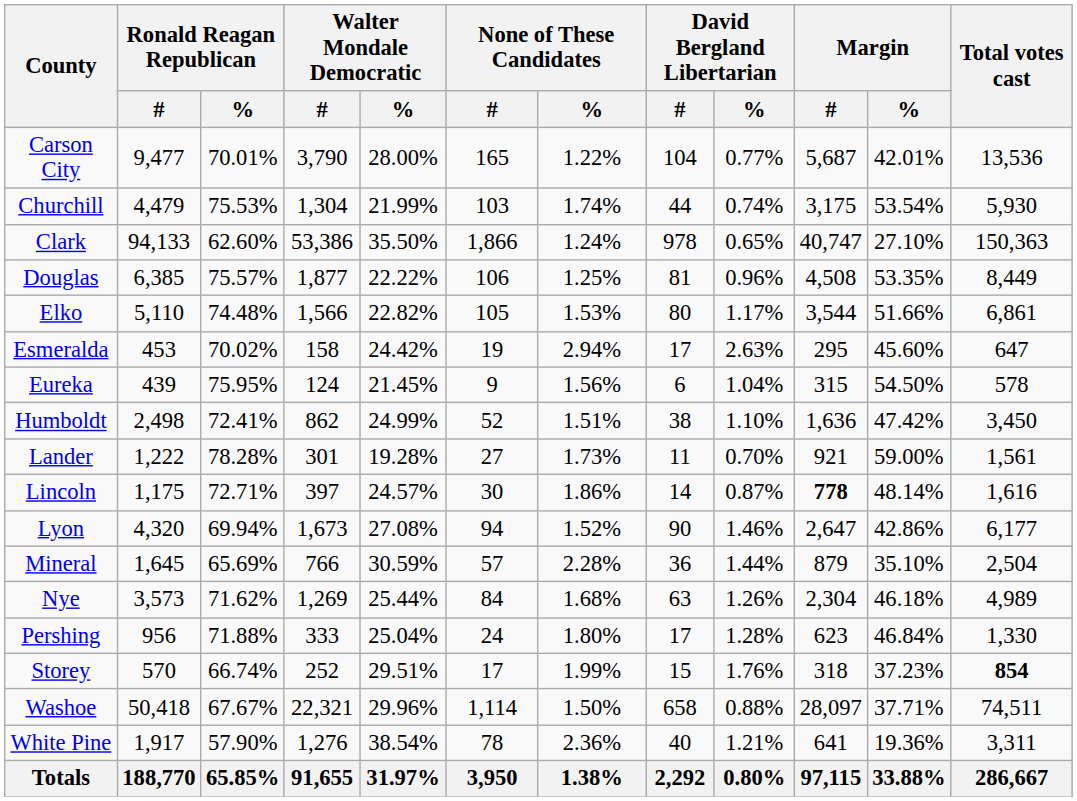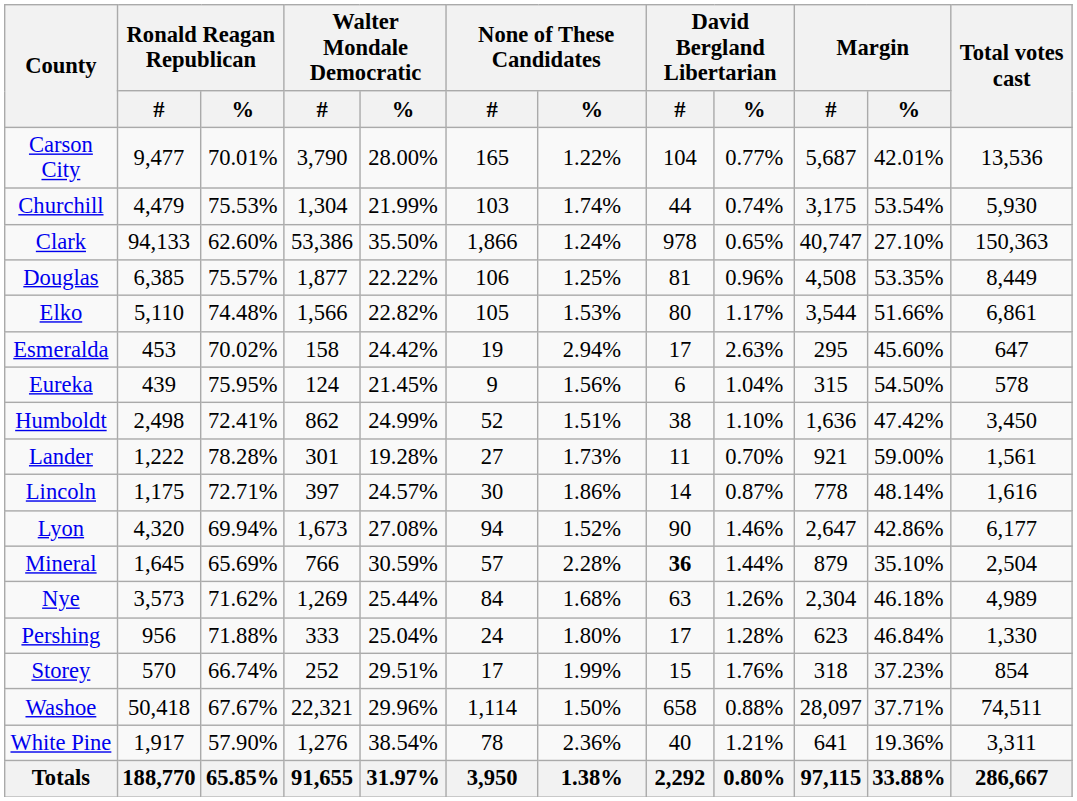(831, 492) bold -> (831, 492) normal
(680, 563) normal -> (680, 563) bold
(1012, 670) bold -> (1012, 670) normal
